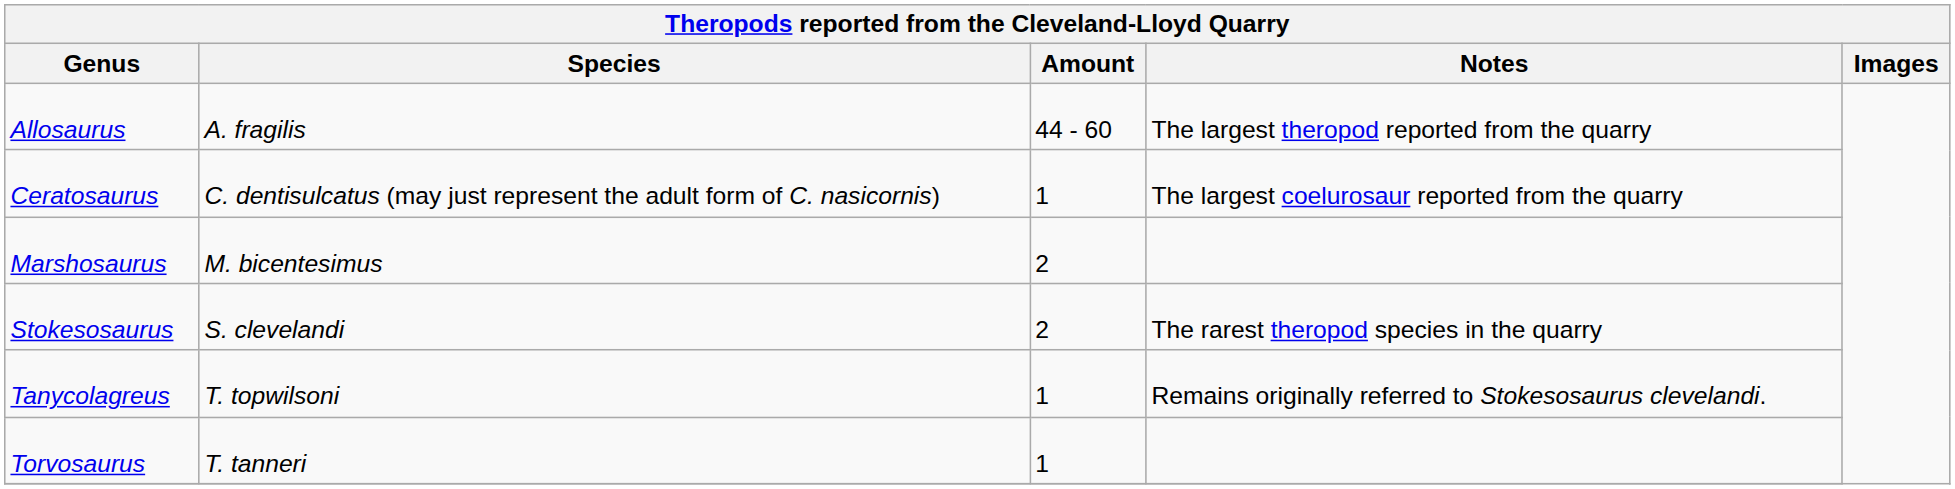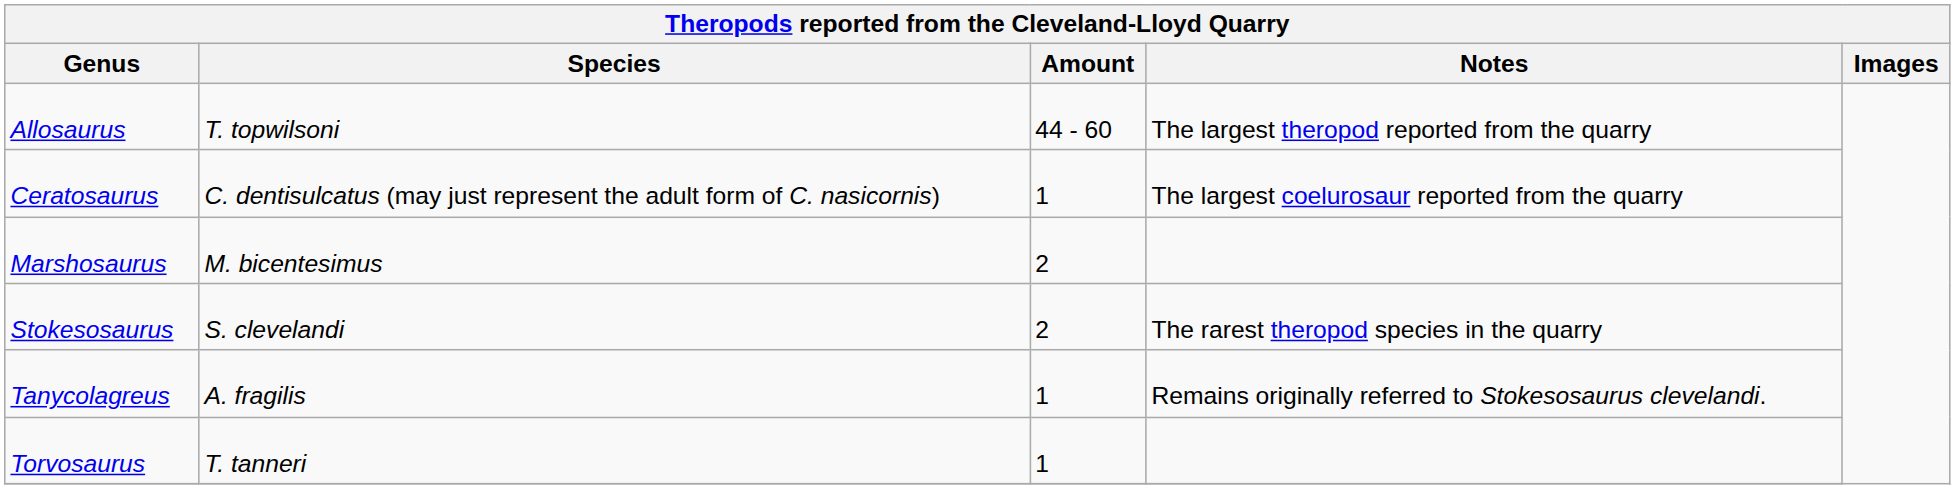(255, 129) A. fragilis -> (272, 129) T. topwilsoni
(272, 397) T. topwilsoni -> (255, 397) A. fragilis
